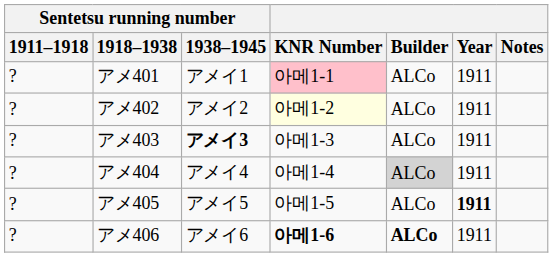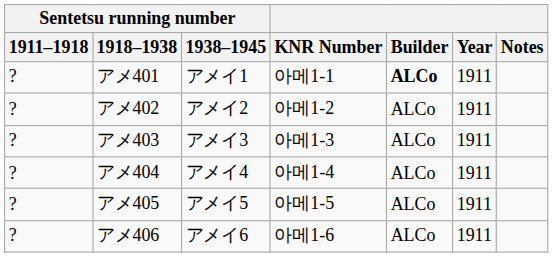(304, 76) pink background -> (304, 76) no background
(413, 77) normal -> (414, 77) bold
(304, 108) lightyellow background -> (304, 108) no background
(217, 140) bold -> (217, 140) normal
(413, 172) lightgrey background -> (413, 172) no background
(474, 204) bold -> (474, 204) normal
(304, 235) bold -> (304, 235) normal
(414, 236) bold -> (413, 236) normal
